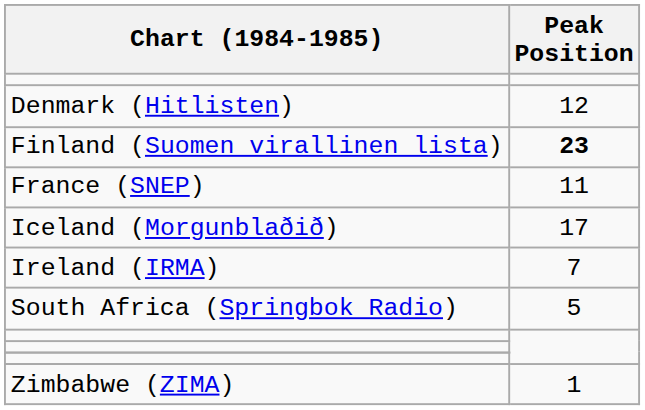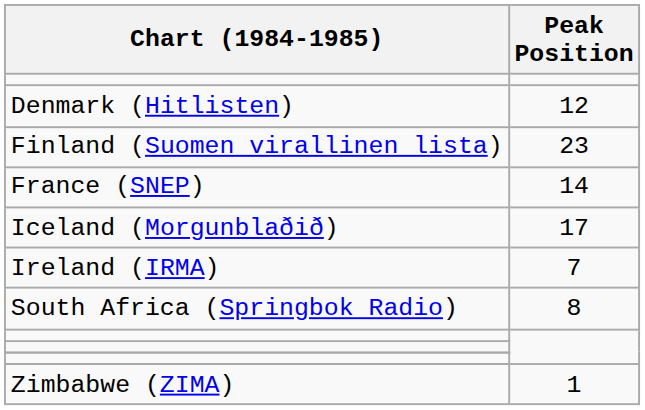(574, 147) bold -> (574, 147) normal
(574, 187) 11 -> (574, 187) 14
(574, 308) 5 -> (574, 308) 8
